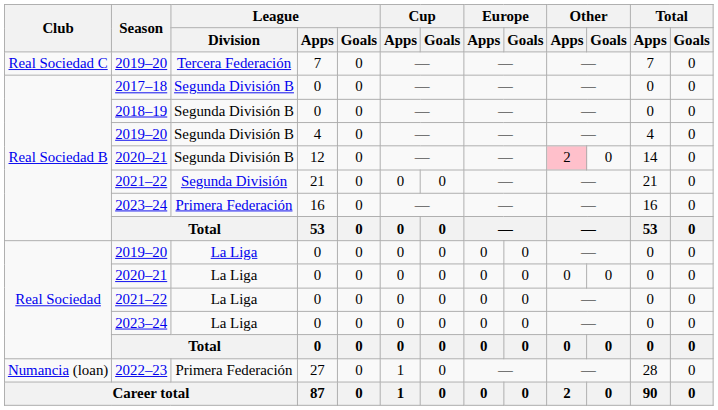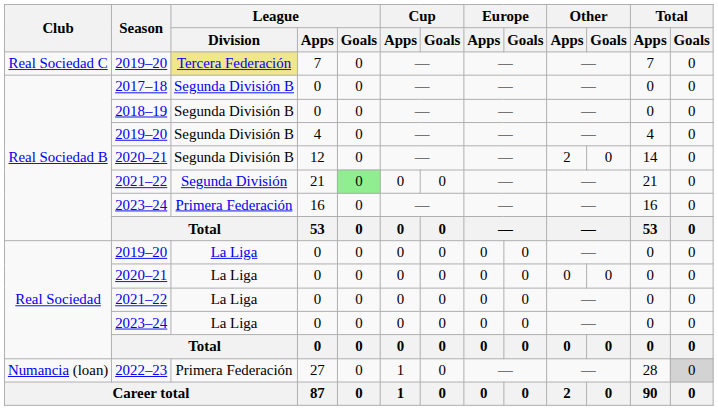(234, 63) no background -> (234, 63) khaki background
(567, 157) pink background -> (567, 157) no background
(359, 181) no background -> (359, 181) lightgreen background
(692, 370) no background -> (692, 370) lightgrey background
